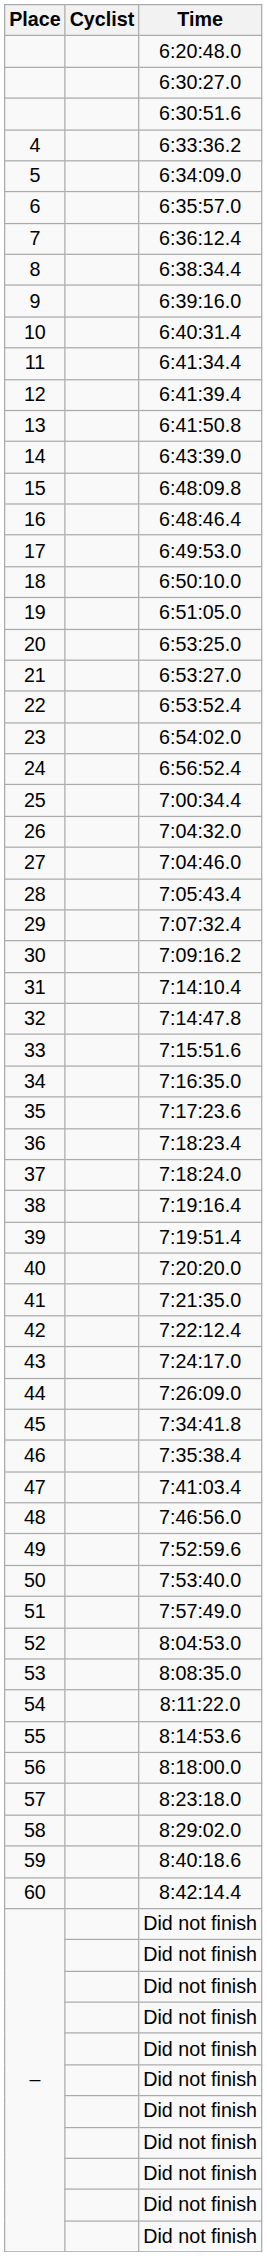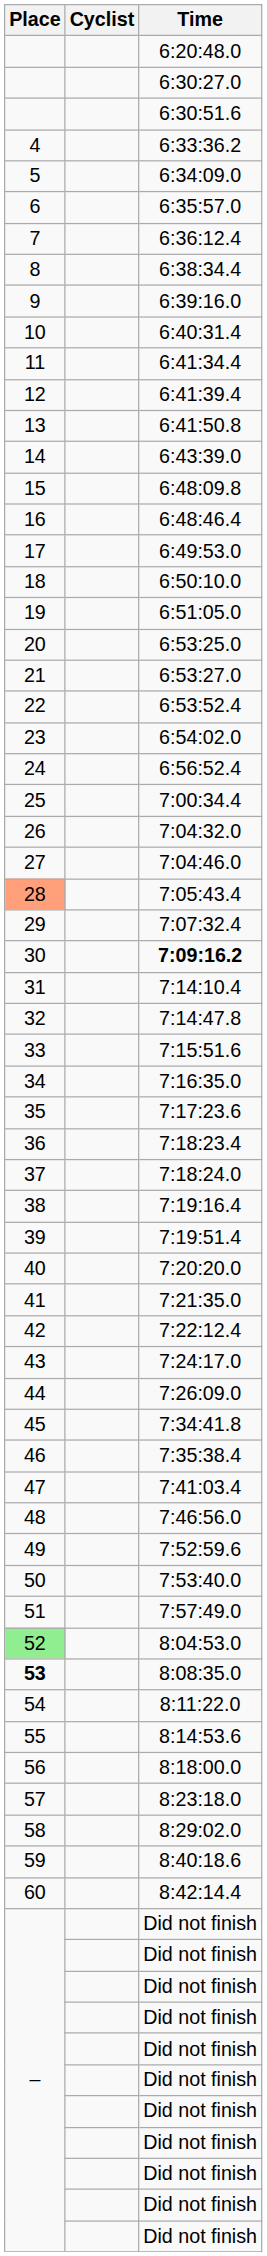(35, 894) no background -> (35, 894) lightsalmon background
(200, 956) normal -> (200, 956) bold
(35, 1643) no background -> (35, 1643) lightgreen background
(35, 1674) normal -> (35, 1674) bold
